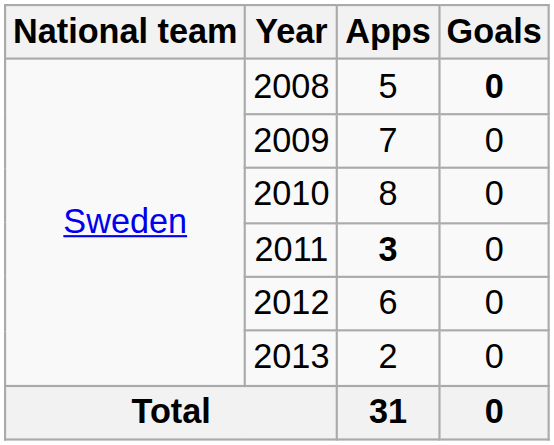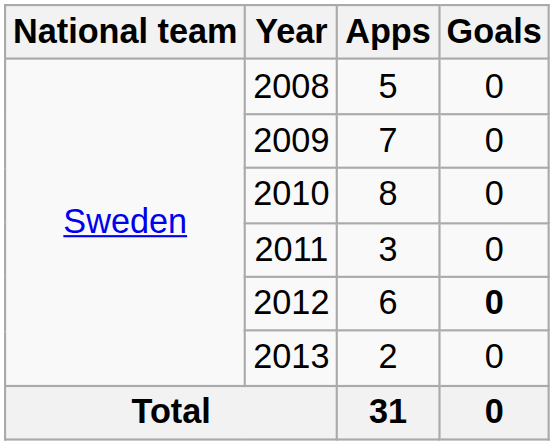(494, 85) bold -> (494, 85) normal
(388, 248) bold -> (388, 248) normal
(494, 303) normal -> (494, 303) bold
